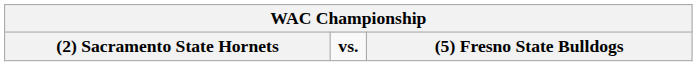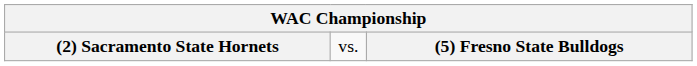(348, 46) bold -> (348, 46) normal
